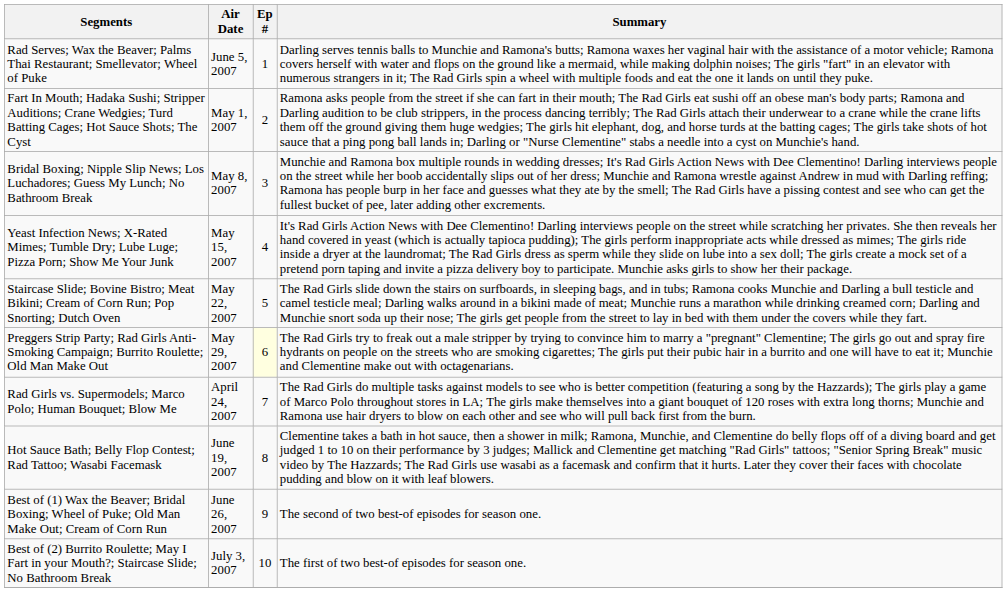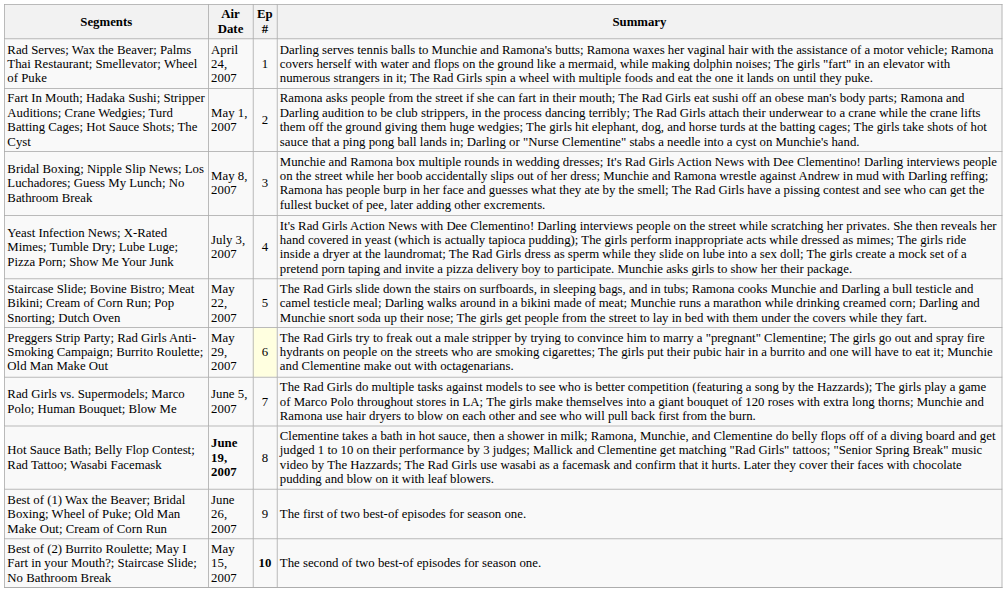(229, 63) June 5, 2007 -> (225, 63) April 24, 2007
(224, 247) May 15, 2007 -> (228, 247) July 3, 2007
(225, 401) April 24, 2007 -> (229, 401) June 5, 2007
(224, 457) normal -> (224, 457) bold
(410, 514) The second of two best-of episodes for season one. -> (403, 514) The first of two best-of episodes for season one.
(228, 563) July 3, 2007 -> (224, 563) May 15, 2007
(265, 563) normal -> (265, 563) bold
(403, 563) The first of two best-of episodes for season one. -> (410, 563) The second of two best-of episodes for season one.
